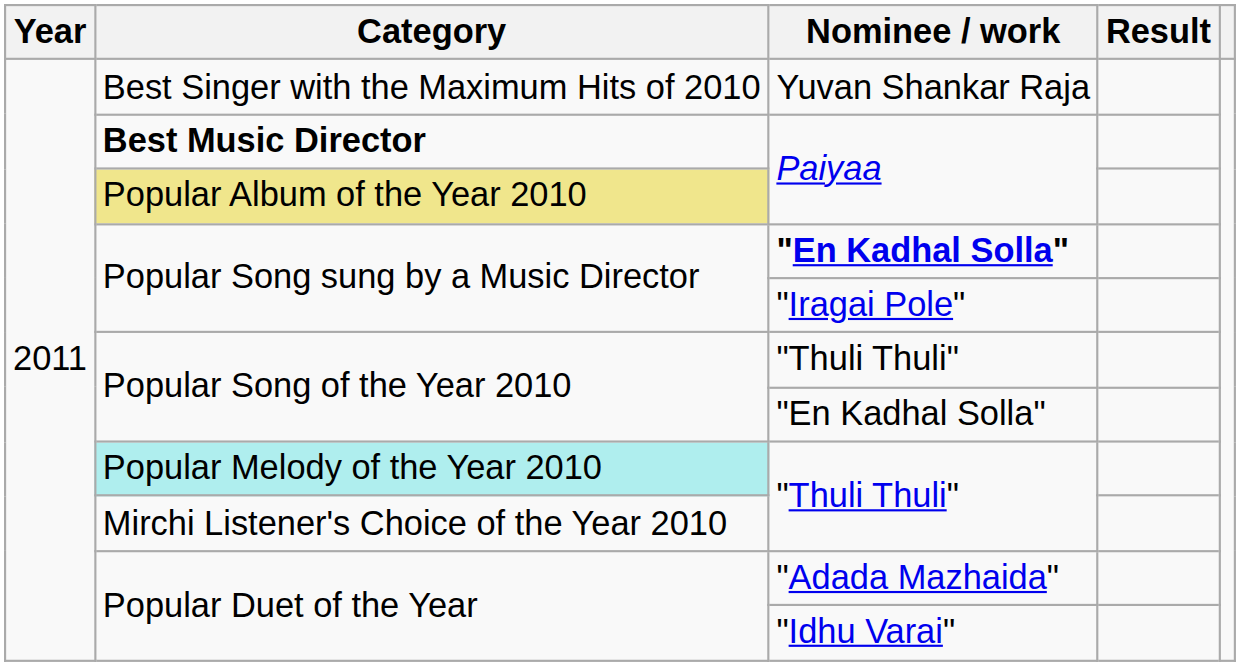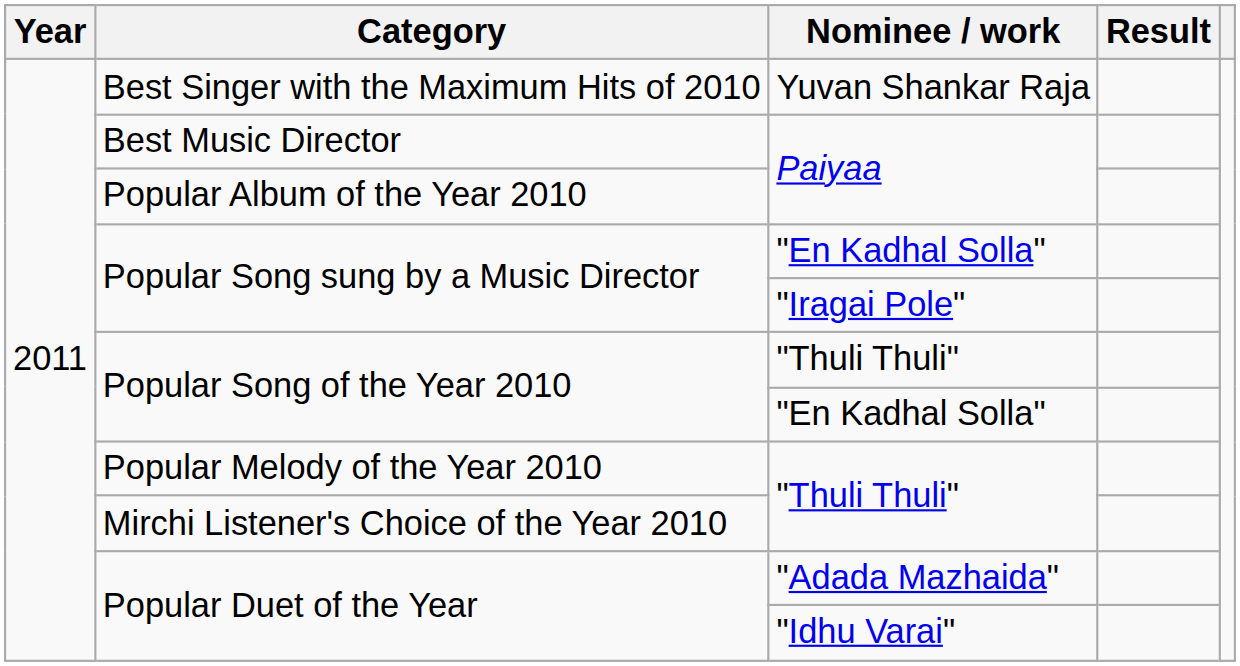(264, 140) bold -> (252, 140) normal
(345, 195) khaki background -> (345, 195) no background
(923, 250) bold -> (911, 250) normal
(352, 468) paleturquoise background -> (352, 468) no background
